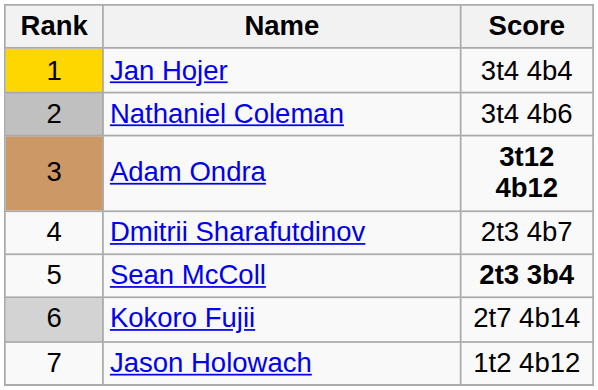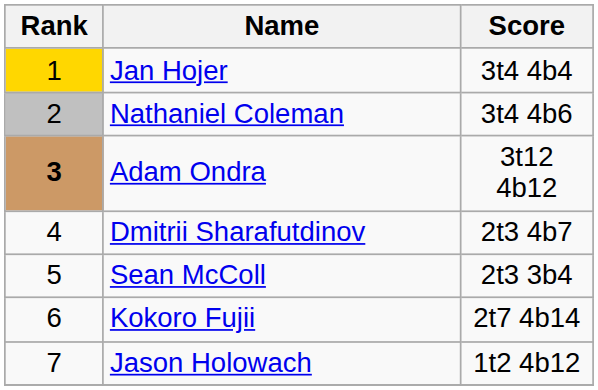(54, 172) normal -> (54, 172) bold
(527, 172) bold -> (527, 172) normal
(527, 275) bold -> (527, 275) normal
(54, 319) lightgrey background -> (54, 319) no background
